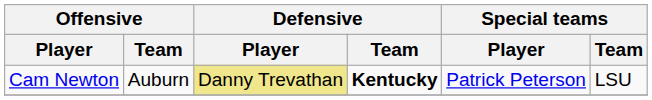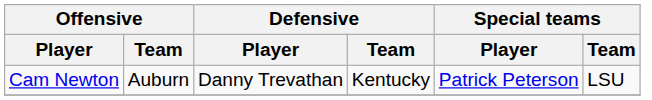(270, 79) khaki background -> (270, 79) no background
(395, 79) bold -> (391, 79) normal
